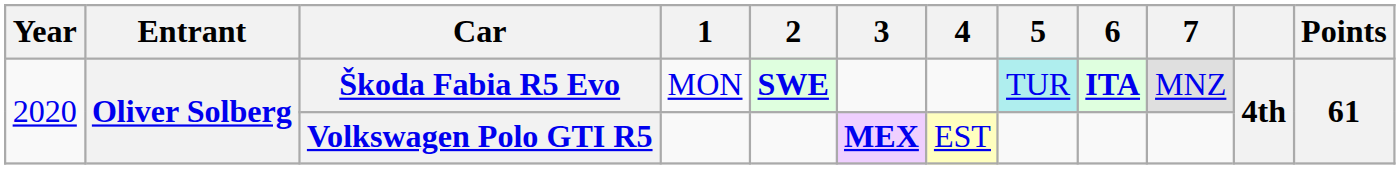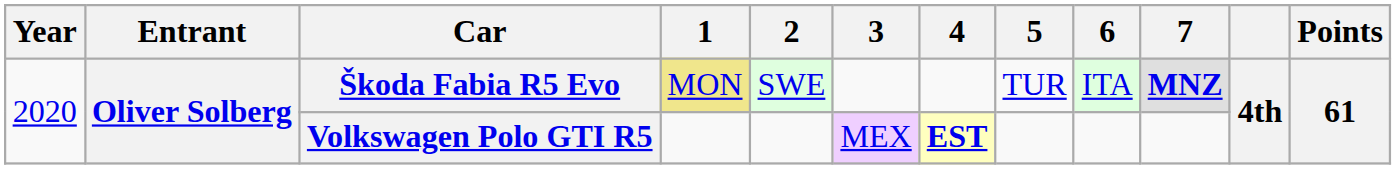(705, 84) no background -> (705, 84) khaki background
(793, 84) bold -> (791, 84) normal
(1038, 84) paleturquoise background -> (1035, 84) no background
(1113, 84) bold -> (1107, 84) normal
(1191, 84) normal -> (1185, 84) bold
(881, 137) bold -> (876, 137) normal
(962, 137) normal -> (957, 137) bold
